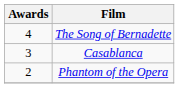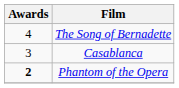(28, 72) normal -> (28, 72) bold
